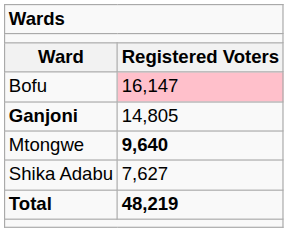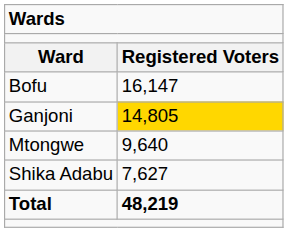(150, 86) pink background -> (150, 86) no background
(43, 116) bold -> (41, 116) normal
(150, 116) no background -> (150, 116) gold background
(145, 145) bold -> (145, 145) normal
